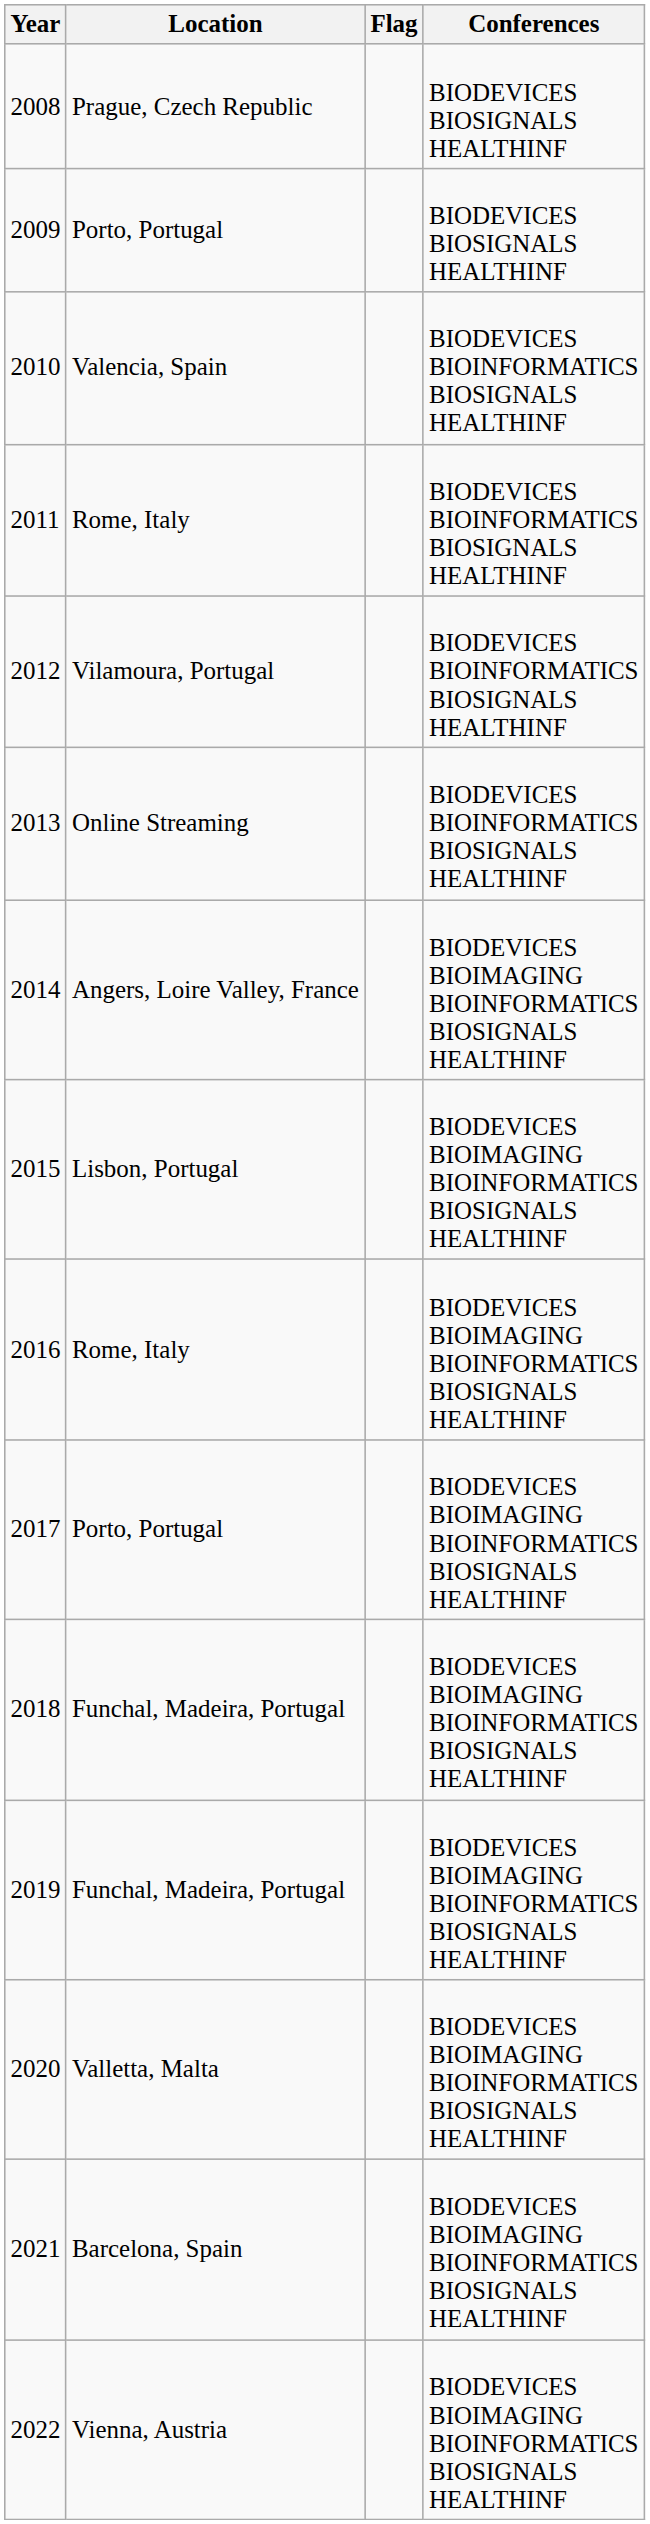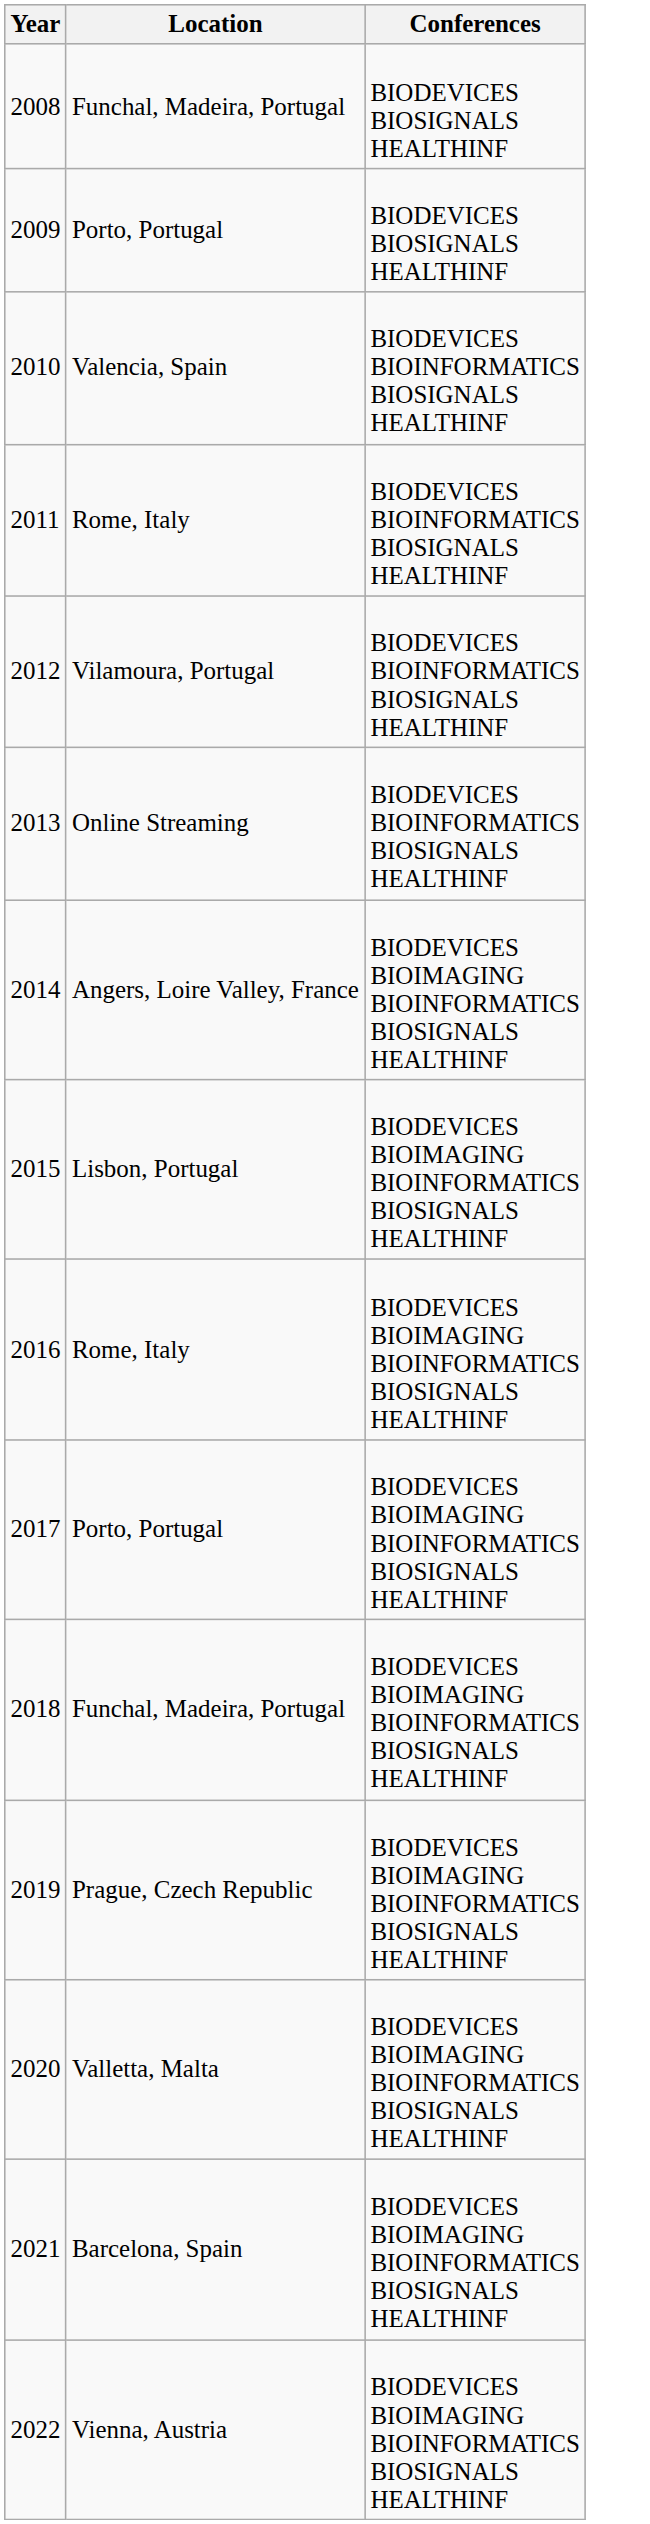- column: (394, 24)
(192, 105) Prague, Czech Republic -> (209, 105) Funchal, Madeira, Portugal
(209, 1889) Funchal, Madeira, Portugal -> (192, 1889) Prague, Czech Republic
